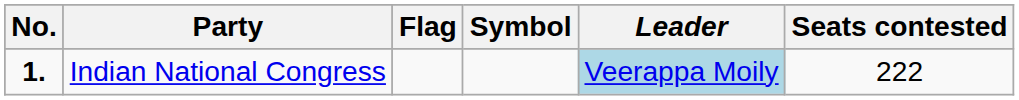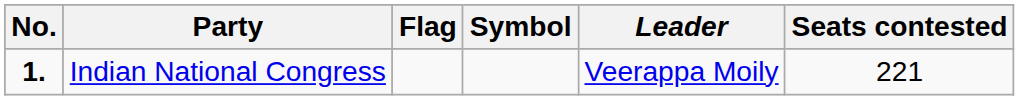(682, 71) lightblue background -> (682, 71) no background
(900, 71) 222 -> (900, 71) 221
